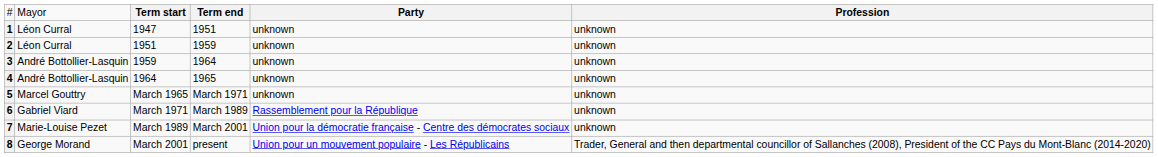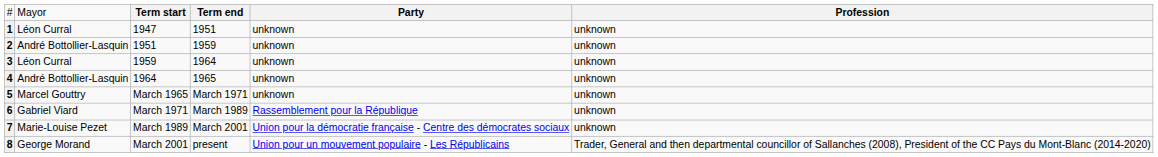(44, 45) Léon Curral -> (73, 45) André Bottollier-Lasquin
(73, 62) André Bottollier-Lasquin -> (44, 62) Léon Curral
